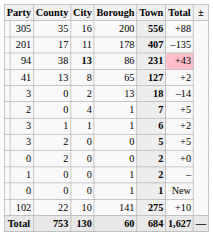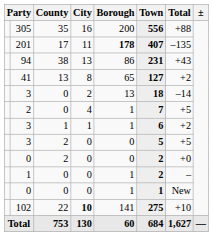(127, 45) normal -> (127, 45) bold
(87, 61) bold -> (87, 61) normal
(183, 61) pink background -> (183, 61) no background
(87, 207) normal -> (87, 207) bold
